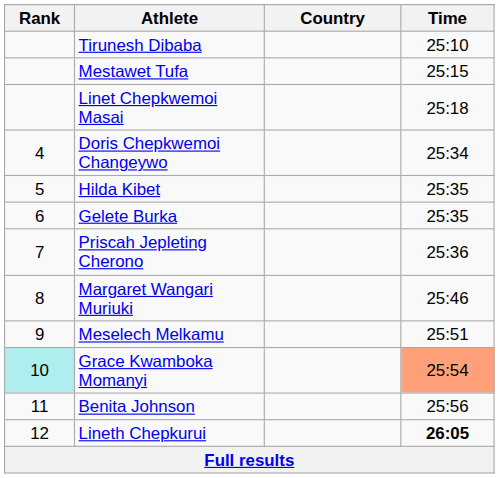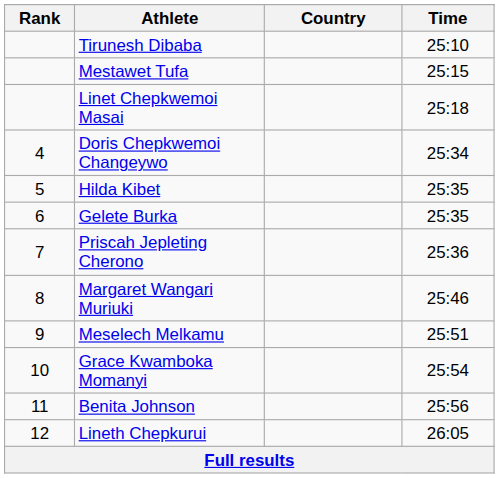(40, 370) paleturquoise background -> (40, 370) no background
(447, 370) lightsalmon background -> (448, 370) no background
(447, 433) bold -> (448, 433) normal
